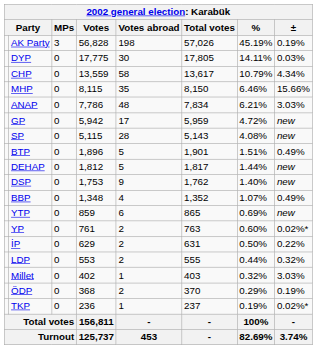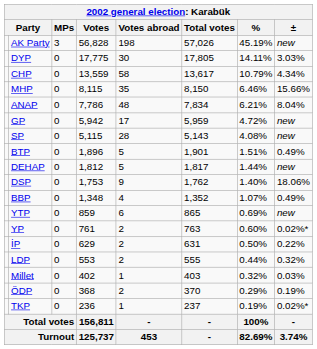(291, 43) 0.19% -> (286, 43) new
(291, 58) 0.03% -> (291, 58) 3.03%
(291, 105) 3.03% -> (291, 105) 8.04%
(286, 182) new -> (293, 182) 18.06%
(291, 275) 3.03% -> (291, 275) 0.03%
